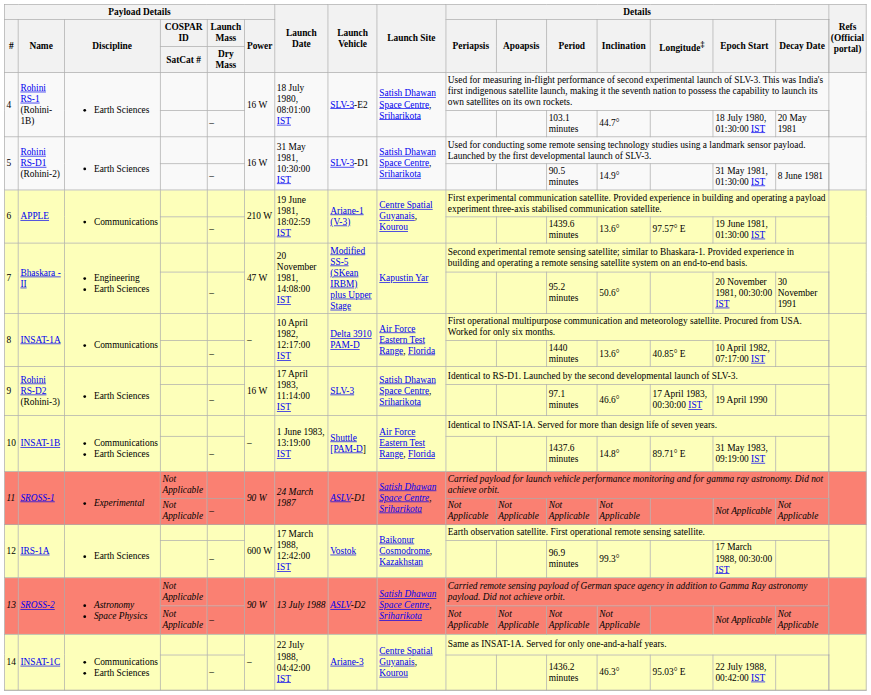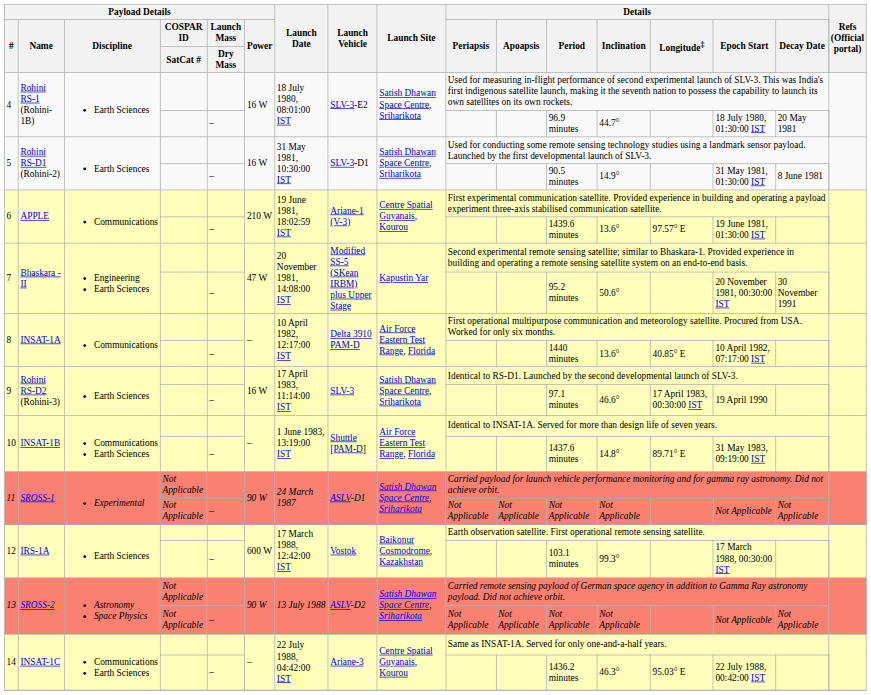(564, 123) 103.1 minutes -> (564, 123) 96.9 minutes
(564, 558) 96.9 minutes -> (564, 558) 103.1 minutes
